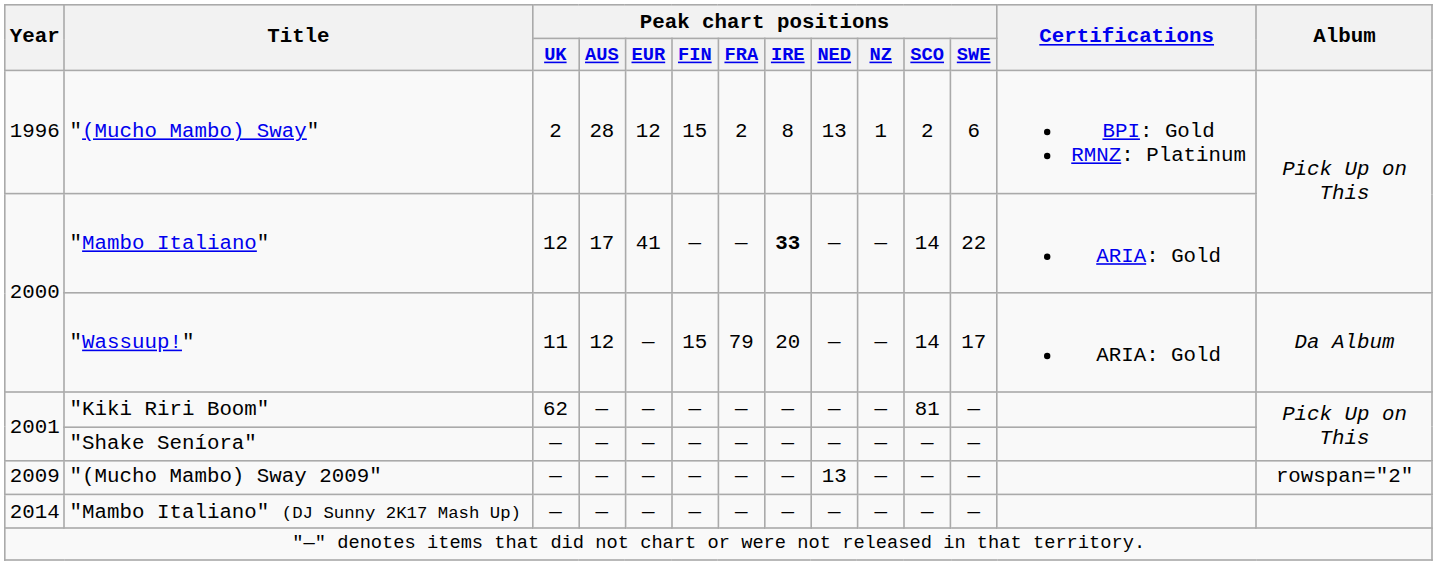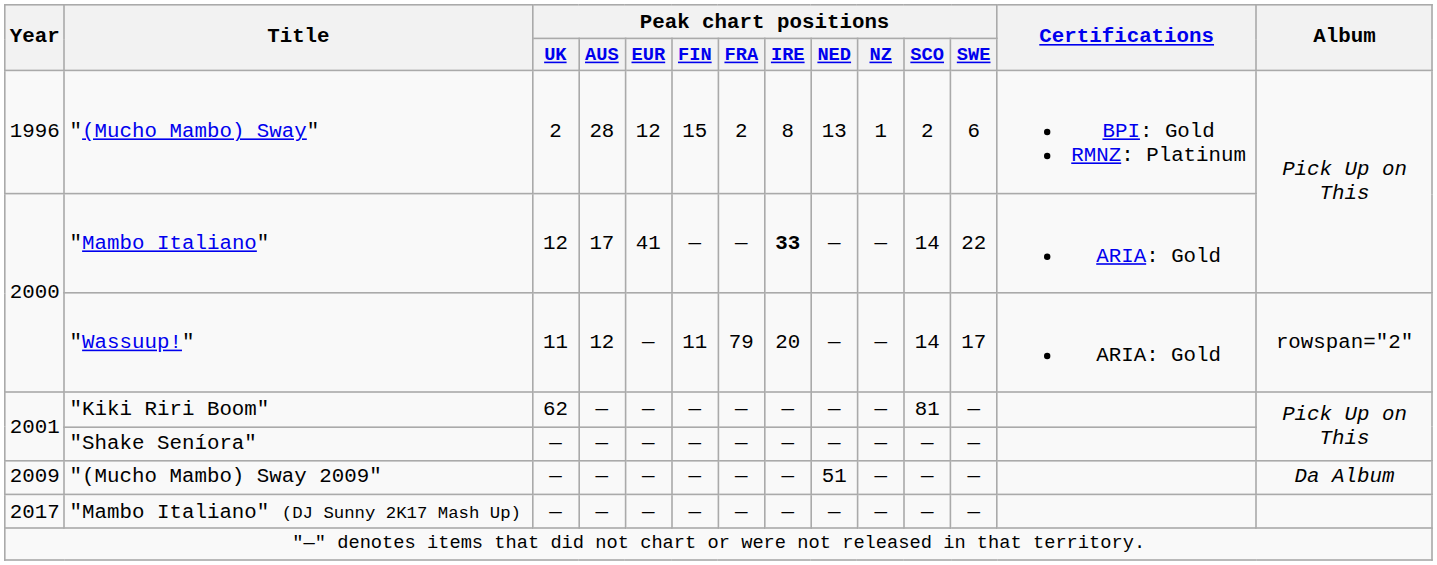(695, 343) 15 -> (695, 343) 11
(1345, 343) Da Album -> (1345, 343) rowspan="2"
(834, 477) 13 -> (834, 477) 51
(1345, 477) rowspan="2" -> (1345, 477) Da Album
(35, 511) 2014 -> (35, 511) 2017
